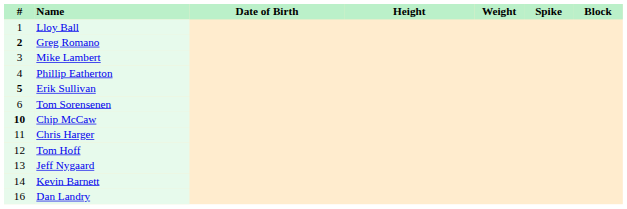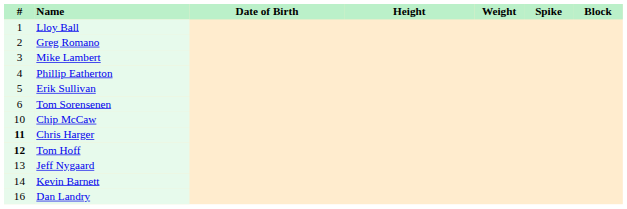(19, 42) bold -> (19, 42) normal
(19, 88) bold -> (19, 88) normal
(19, 119) bold -> (19, 119) normal
(19, 135) normal -> (19, 135) bold
(19, 150) normal -> (19, 150) bold
